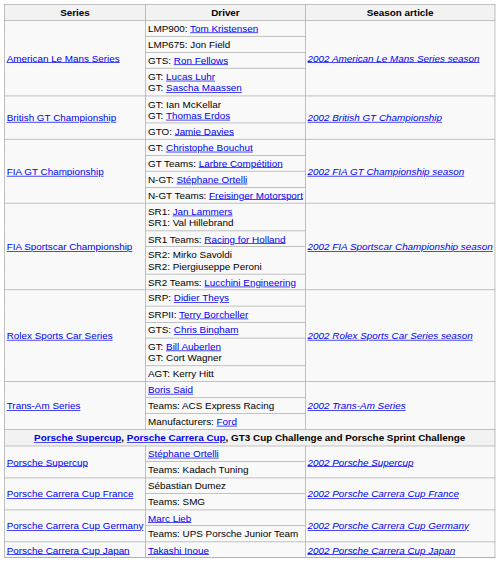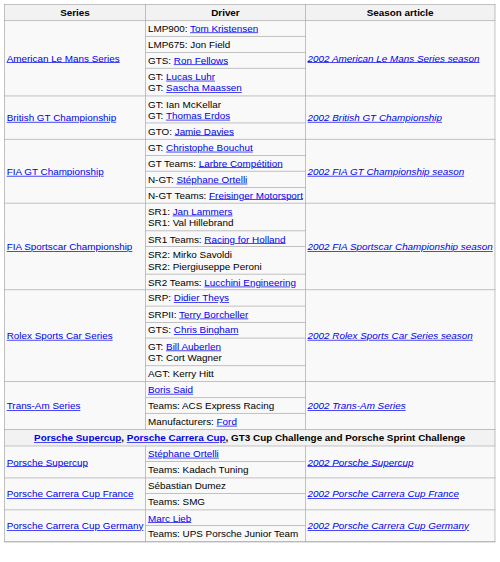- row: (178, 550)
